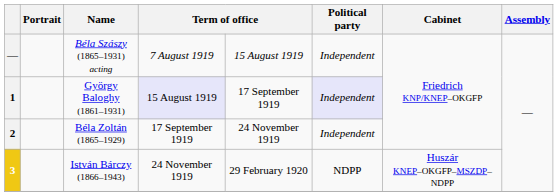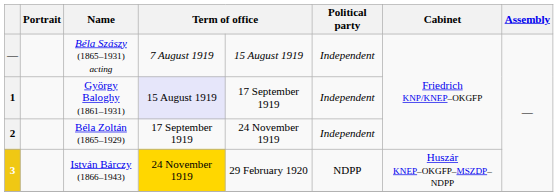(347, 97) lavender background -> (347, 97) no background
(182, 170) no background -> (182, 170) gold background
